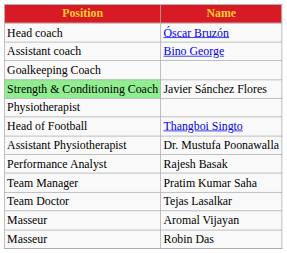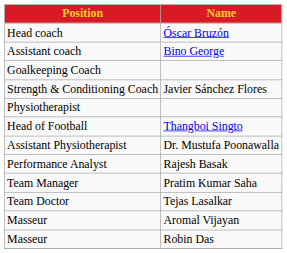(83, 88) lightgreen background -> (83, 88) no background
